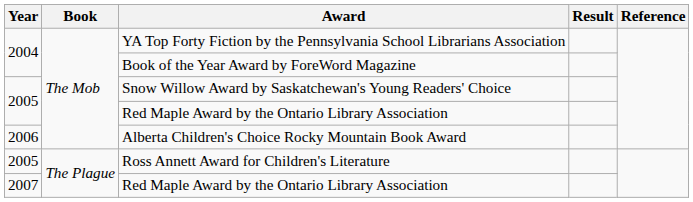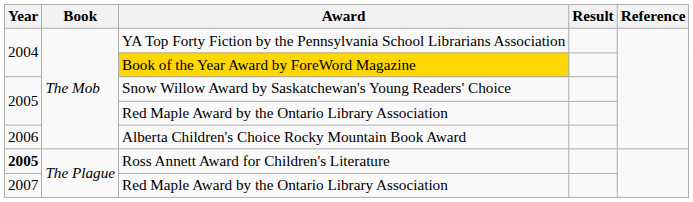(269, 64) no background -> (269, 64) gold background
(23, 161) normal -> (23, 161) bold
